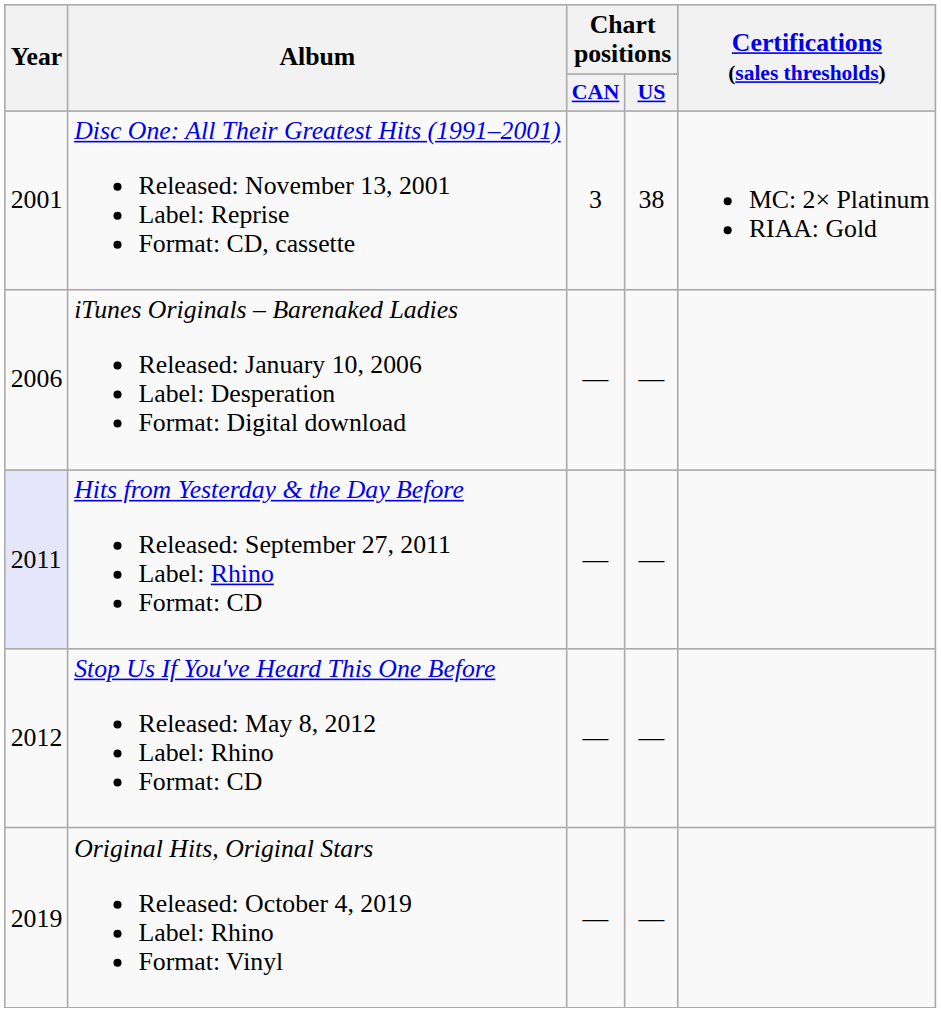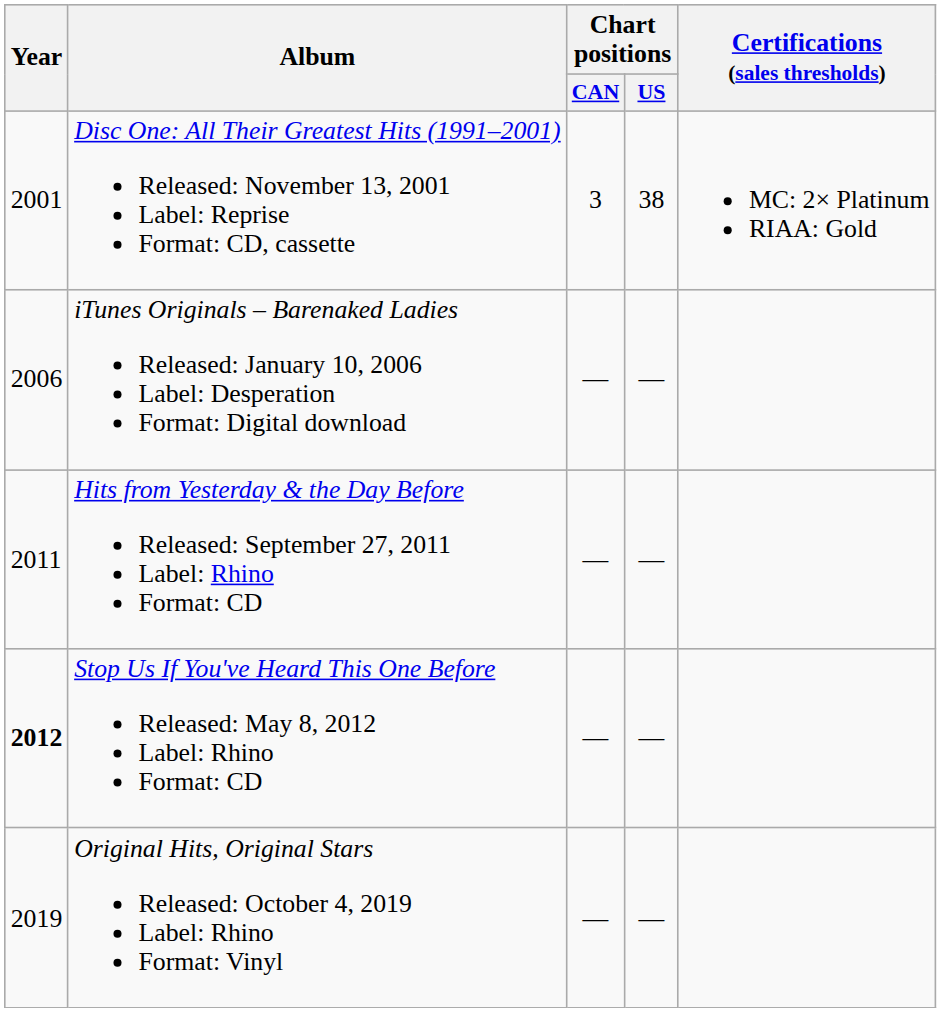(36, 558) lavender background -> (36, 558) no background
(37, 738) normal -> (37, 738) bold
